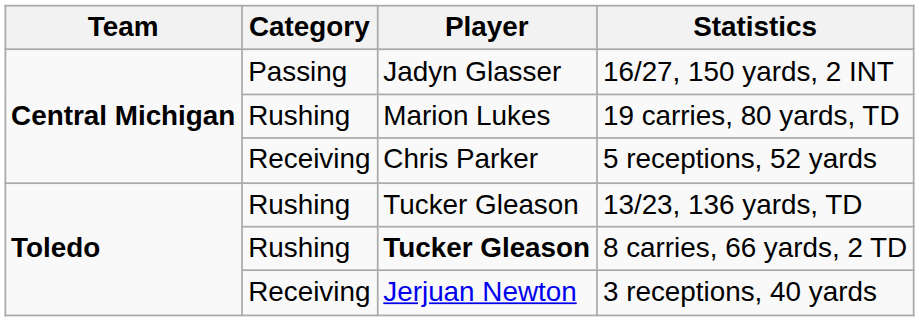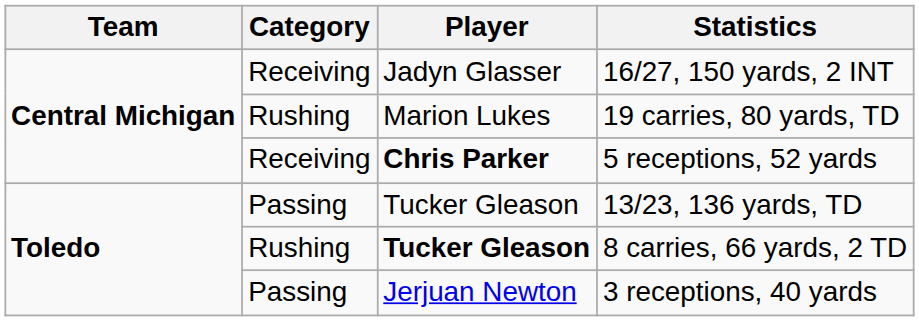(298, 71) Passing -> (309, 71) Receiving
(461, 159) normal -> (466, 159) bold
(299, 204) Rushing -> (298, 204) Passing
(309, 292) Receiving -> (298, 292) Passing
